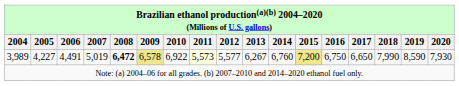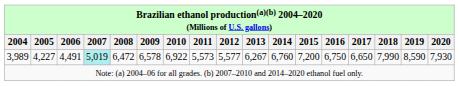(97, 57) no background -> (97, 57) paleturquoise background
(123, 57) bold -> (123, 57) normal
(150, 57) khaki background -> (150, 57) no background
(203, 57) lightyellow background -> (203, 57) no background
(309, 57) khaki background -> (309, 57) no background
